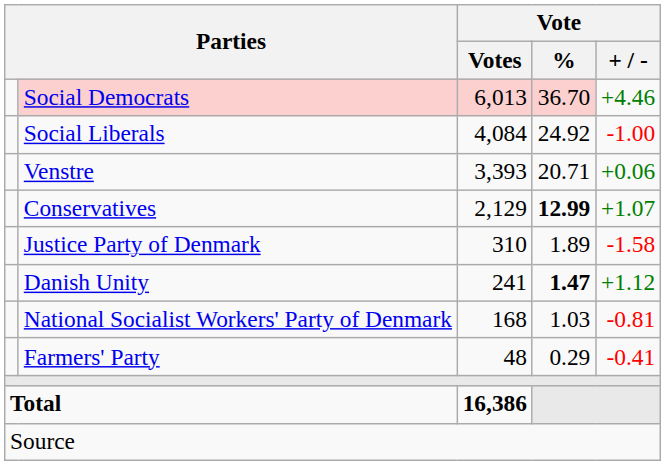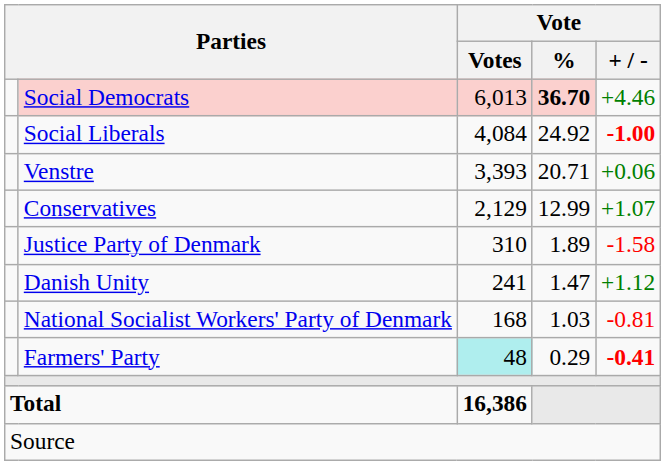(564, 97) normal -> (564, 97) bold
(631, 134) normal -> (631, 134) bold
(564, 208) bold -> (564, 208) normal
(570, 282) bold -> (570, 282) normal
(515, 356) no background -> (515, 356) paleturquoise background
(631, 356) normal -> (631, 356) bold
